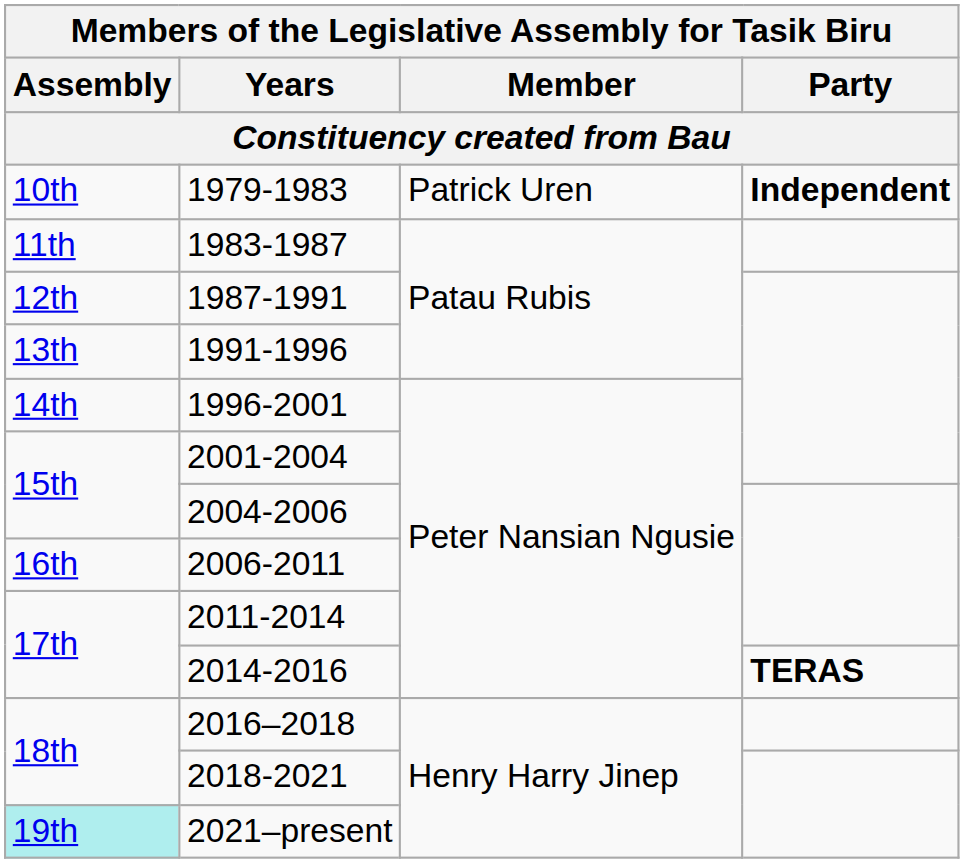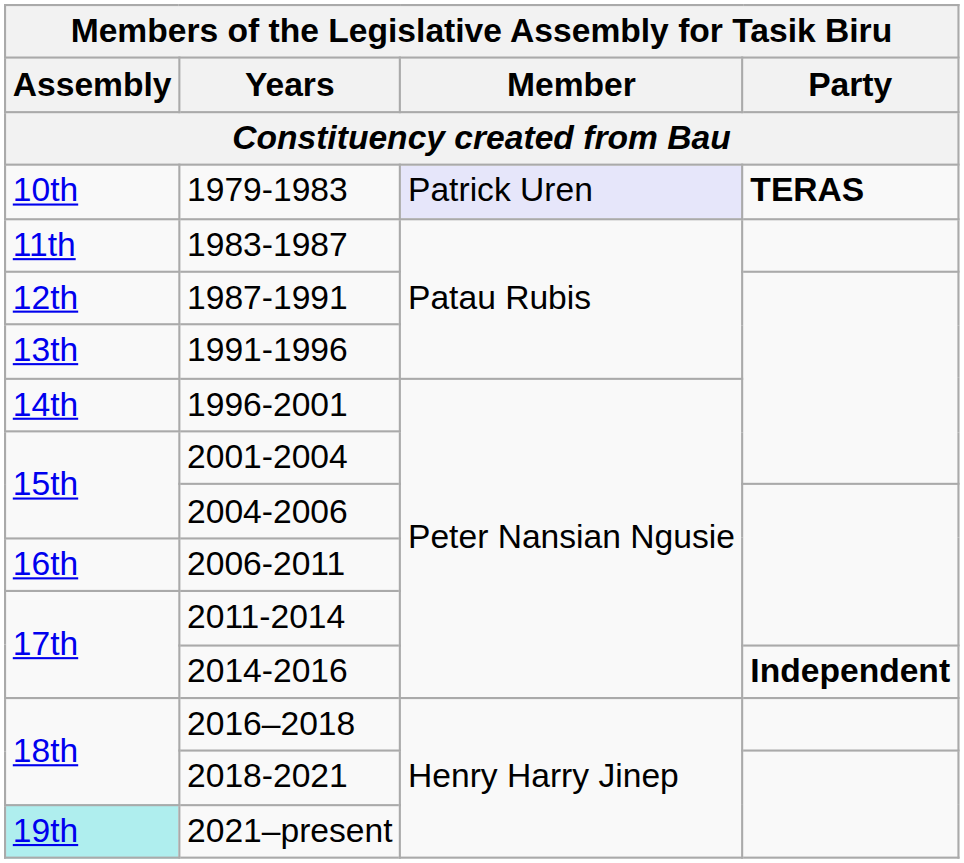(500, 191) no background -> (500, 191) lavender background
(850, 191) Independent -> (807, 191) TERAS
(807, 670) TERAS -> (850, 670) Independent
